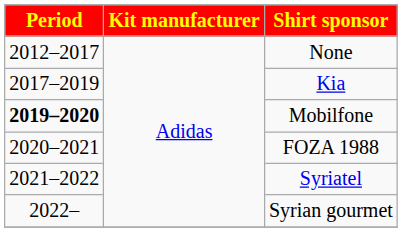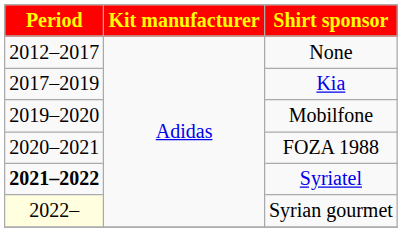(54, 115) bold -> (54, 115) normal
(54, 178) normal -> (54, 178) bold
(54, 210) no background -> (54, 210) lightyellow background
